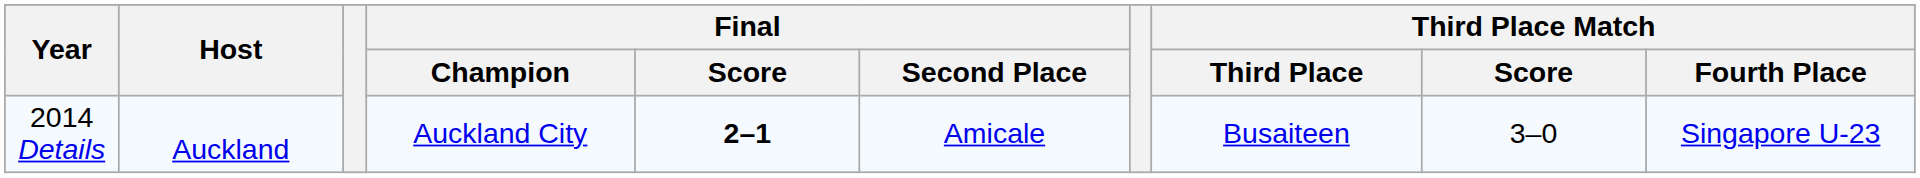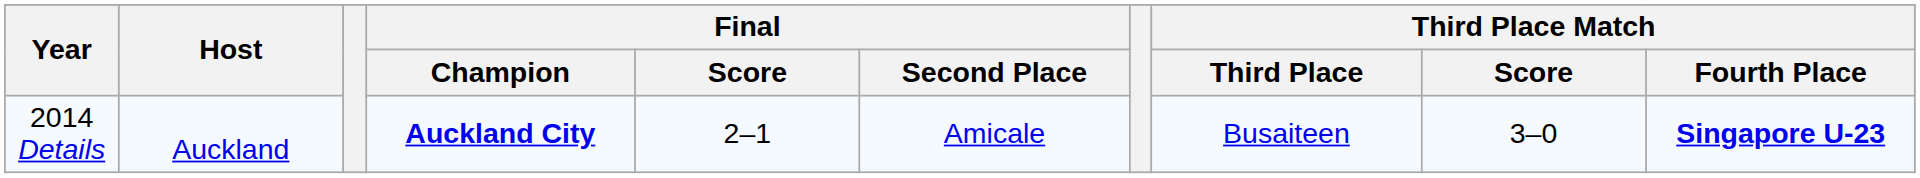(500, 133) normal -> (500, 133) bold
(747, 133) bold -> (747, 133) normal
(1781, 133) normal -> (1781, 133) bold
